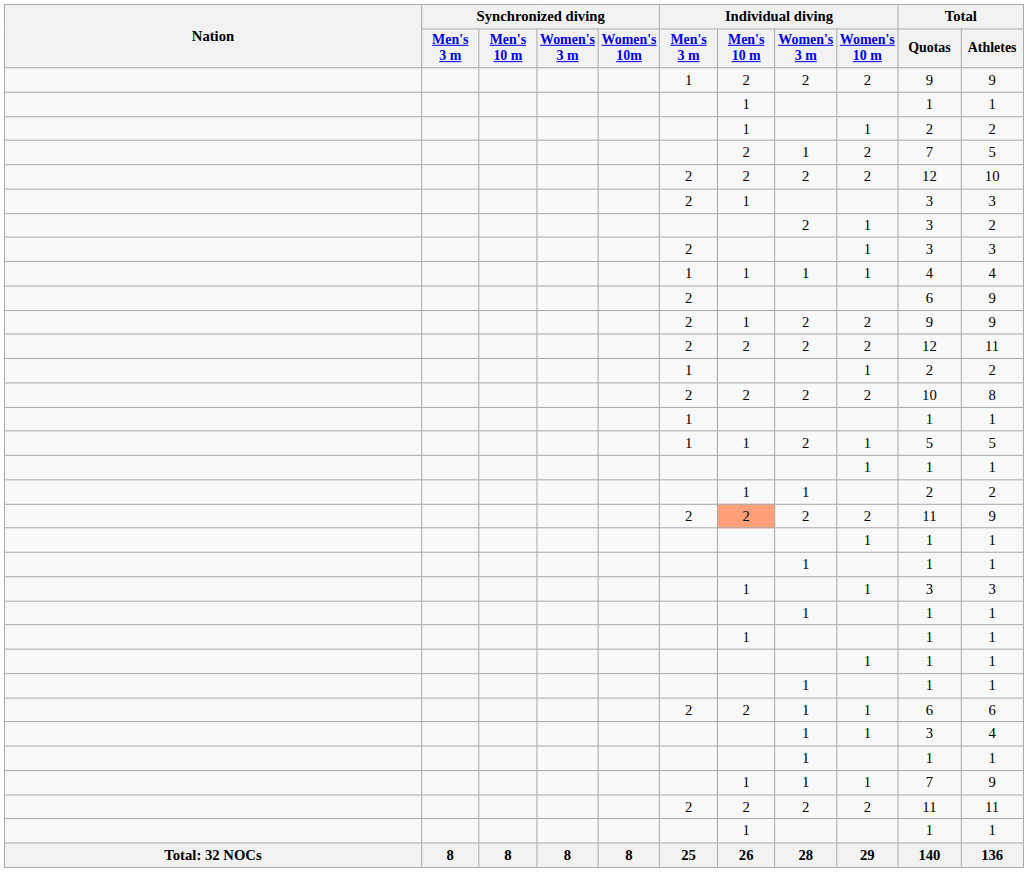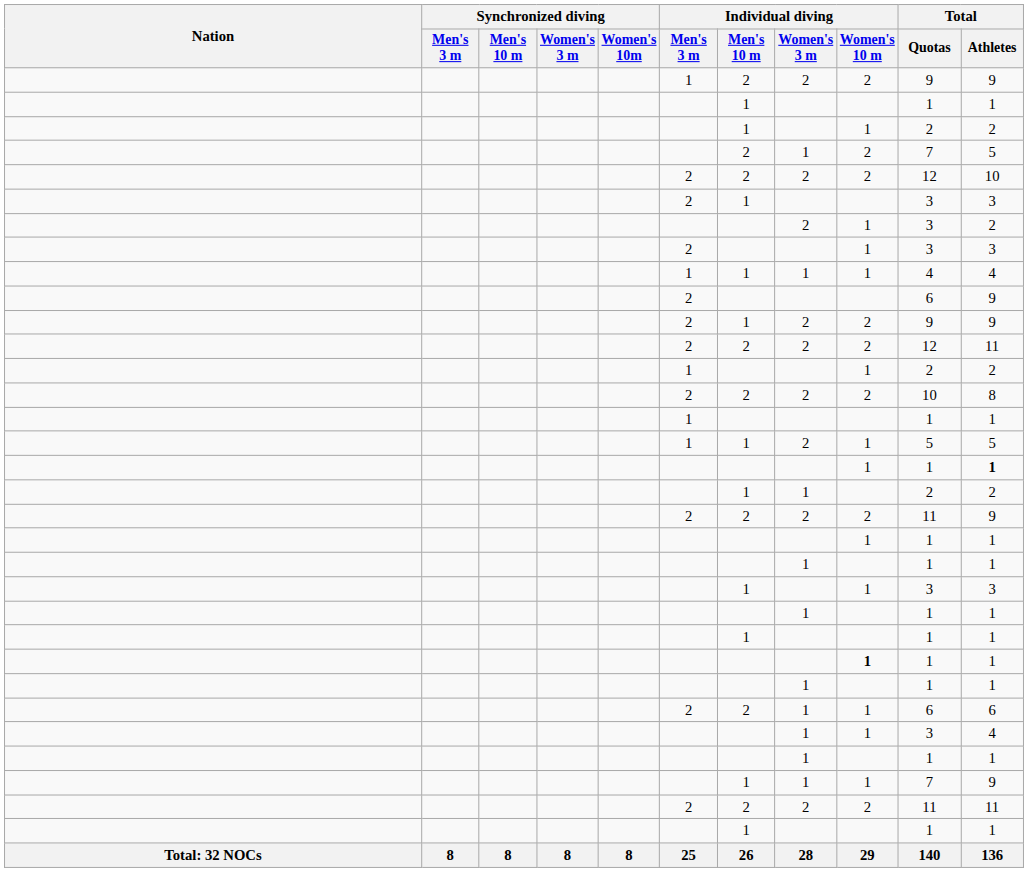(992, 468) normal -> (992, 468) bold
(746, 516) lightsalmon background -> (746, 516) no background
(867, 661) normal -> (867, 661) bold
